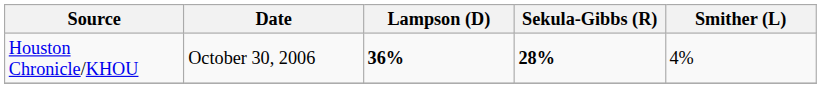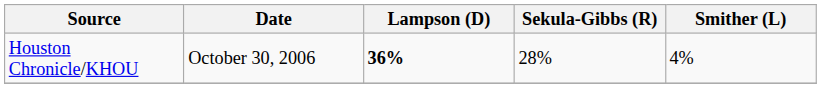(537, 58) bold -> (535, 58) normal
